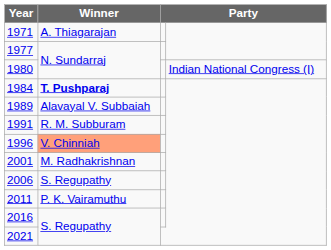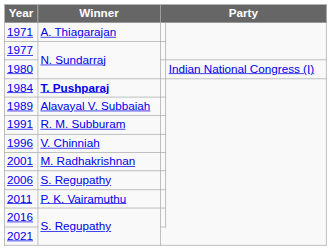(70, 143) lightsalmon background -> (70, 143) no background
